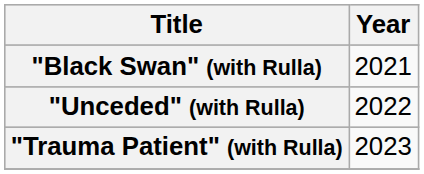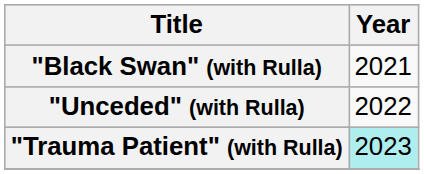(383, 147) no background -> (383, 147) paleturquoise background
